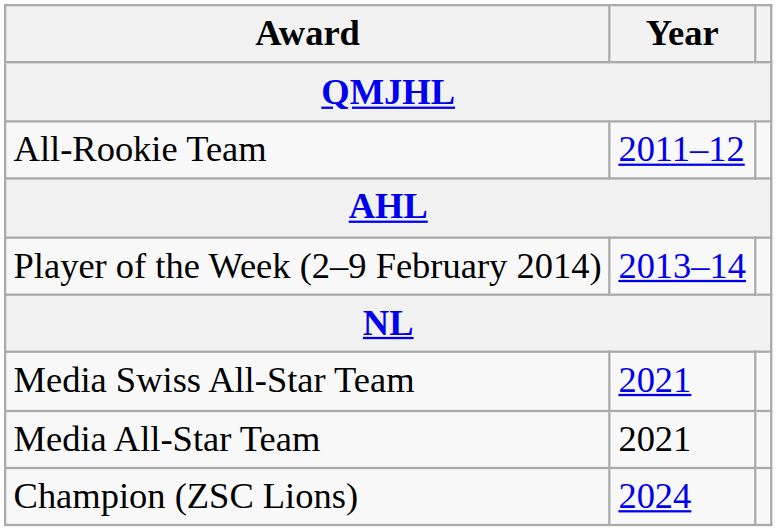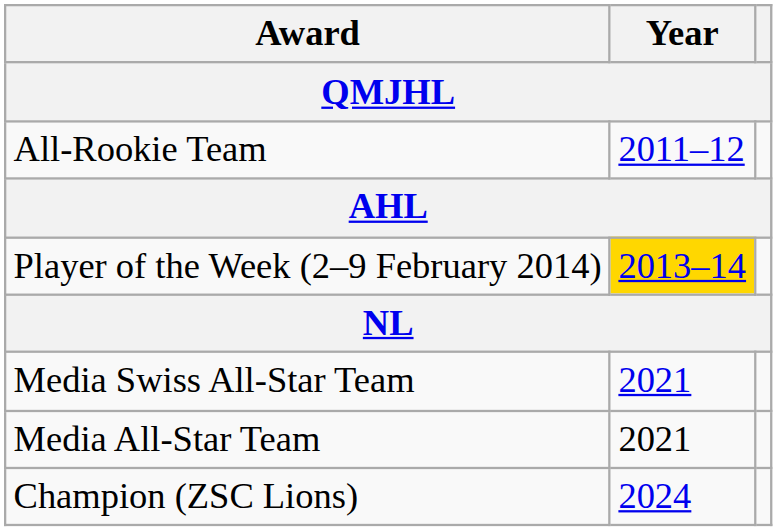(682, 264) no background -> (682, 264) gold background
